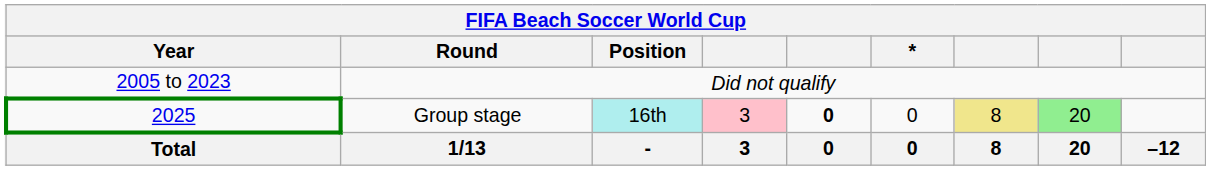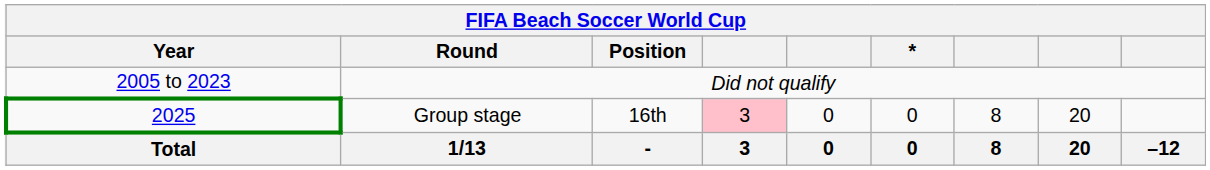(648, 116) paleturquoise background -> (648, 116) no background
(828, 116) bold -> (828, 116) normal
(996, 116) khaki background -> (996, 116) no background
(1080, 116) lightgreen background -> (1080, 116) no background
